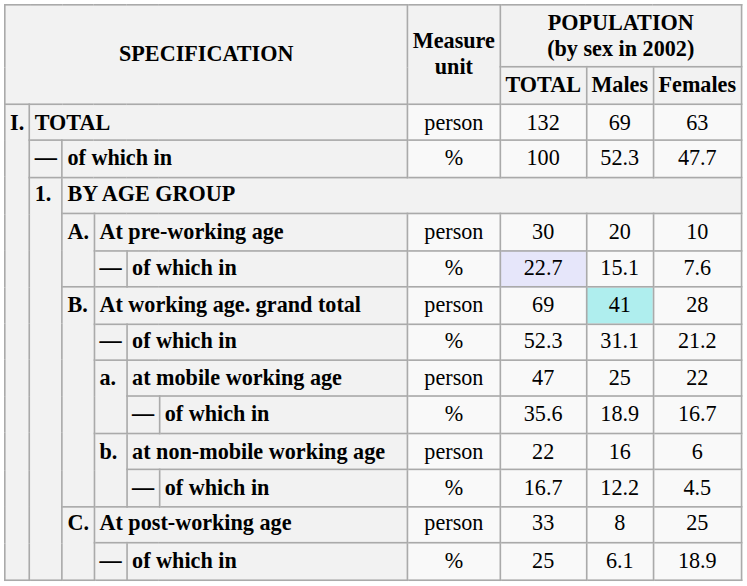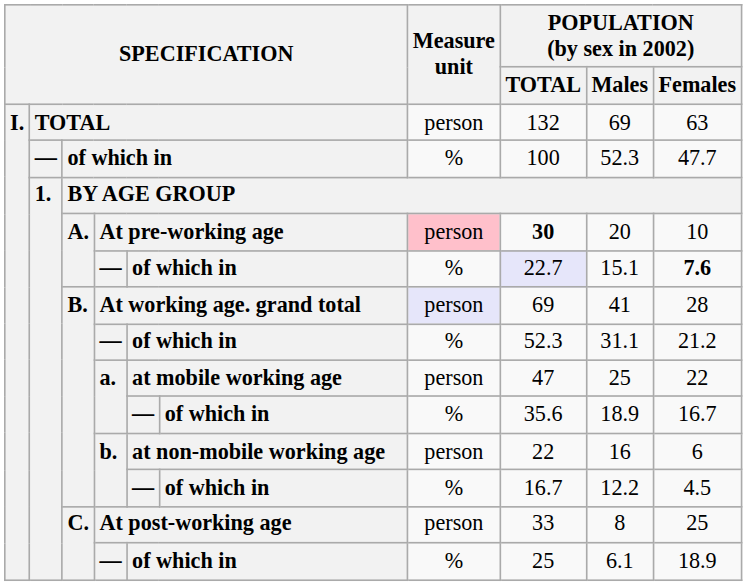(454, 231) no background -> (454, 231) pink background
(543, 231) normal -> (543, 231) bold
(697, 267) normal -> (697, 267) bold
(454, 304) no background -> (454, 304) lavender background
(620, 304) paleturquoise background -> (620, 304) no background
